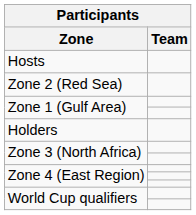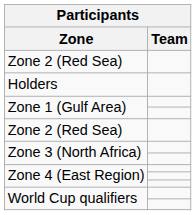(26, 61) Hosts -> (65, 61) Zone 2 (Red Sea)
(65, 84) Zone 2 (Red Sea) -> (33, 84) Holders
(33, 130) Holders -> (65, 130) Zone 2 (Red Sea)
